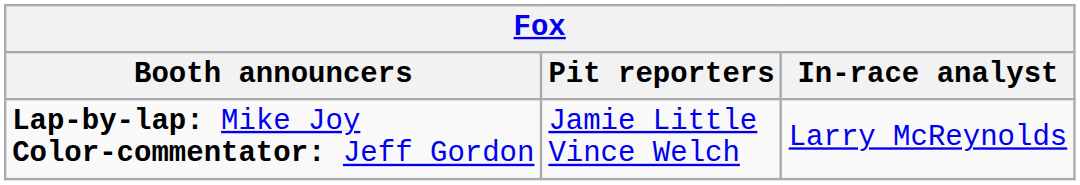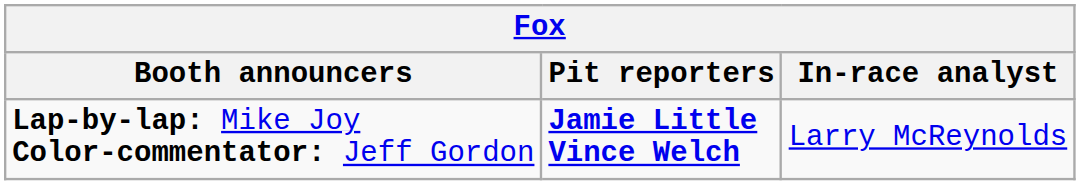(653, 139) normal -> (653, 139) bold
